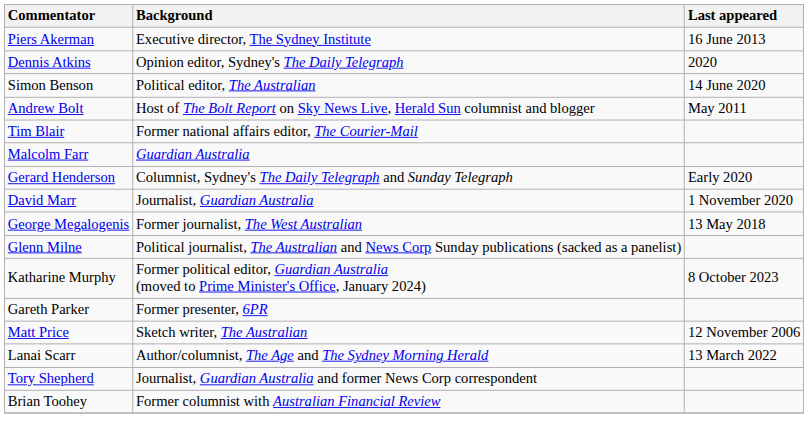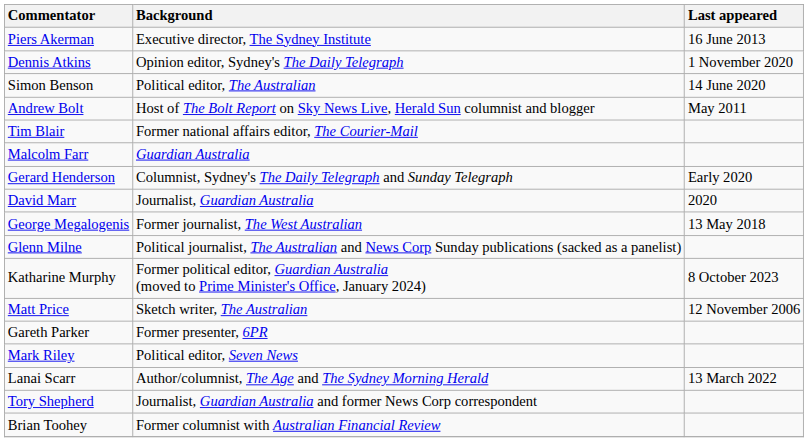(702, 62) 2020 -> (741, 62) 1 November 2020
(741, 200) 1 November 2020 -> (702, 200) 2020
rows swapped: (48, 309) <-> (38, 332)
+ row: (41, 355)
